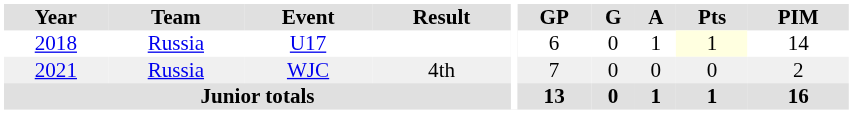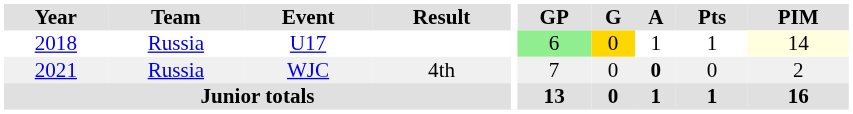(554, 43) no background -> (554, 43) lightgreen background
(613, 43) no background -> (613, 43) gold background
(712, 43) lightyellow background -> (712, 43) no background
(798, 43) no background -> (798, 43) lightyellow background
(656, 69) normal -> (656, 69) bold
